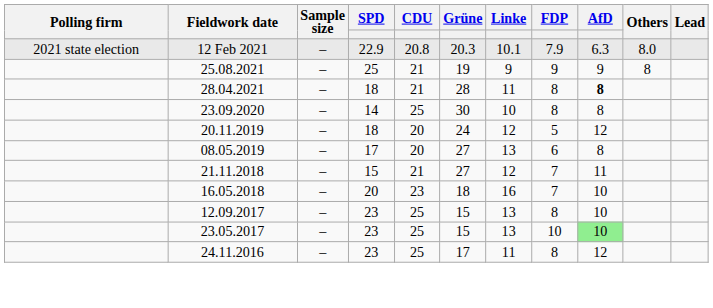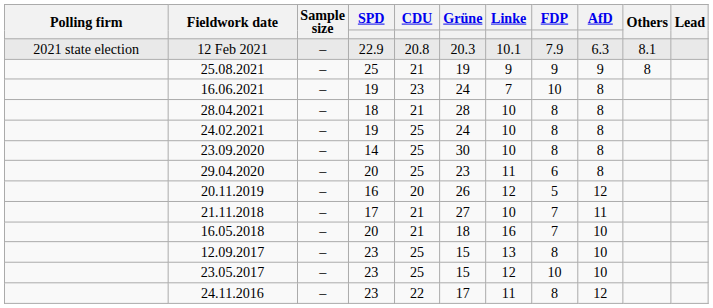(647, 49) 8.0 -> (647, 49) 8.1
+ row: (232, 90)
(509, 90) 11 -> (509, 110) 10
(600, 90) bold -> (600, 110) normal
+ row: (232, 130)
+ row: (232, 171)
(371, 130) 18 -> (371, 191) 16
(463, 130) 24 -> (463, 191) 26
- row: (232, 151)
(371, 171) 15 -> (371, 212) 17
(509, 171) 12 -> (509, 212) 10
(417, 191) 23 -> (417, 232) 21
(509, 232) 13 -> (509, 273) 12
(600, 232) lightgreen background -> (600, 273) no background
(417, 252) 25 -> (417, 293) 22
